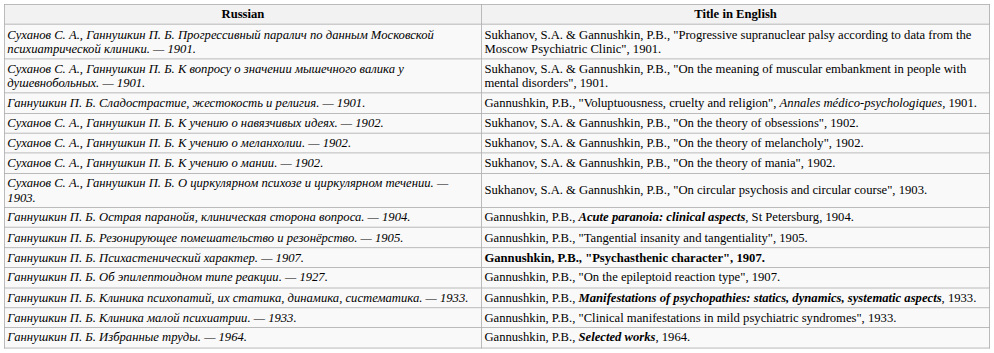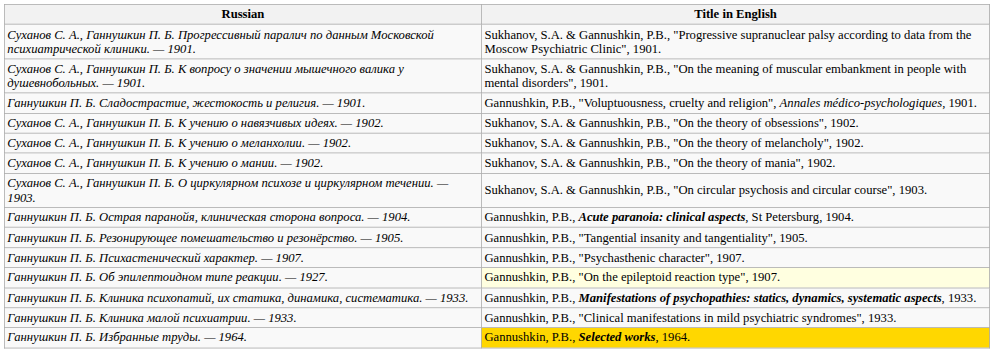(625, 257) bold -> (615, 257) normal
(632, 277) no background -> (632, 277) lightyellow background
(587, 337) no background -> (587, 337) gold background
